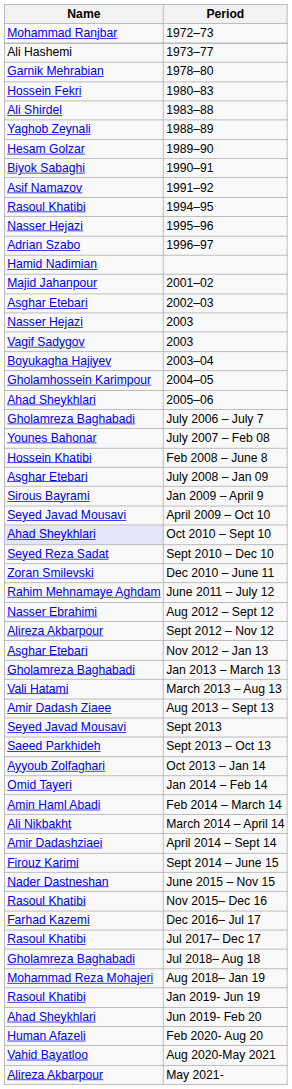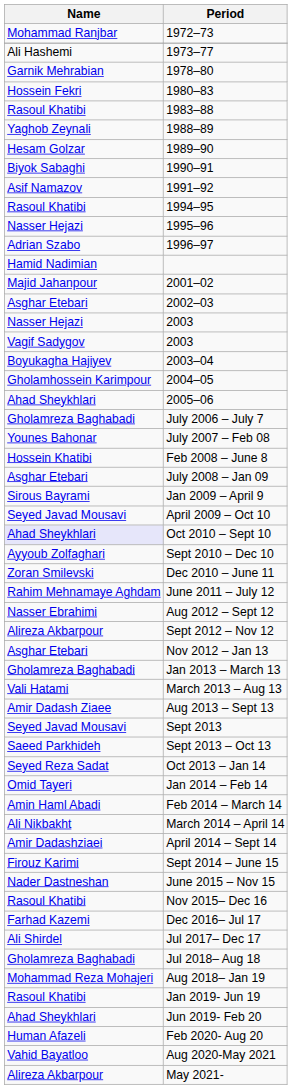(35, 110) Ali Shirdel -> (46, 110) Rasoul Khatibi
(58, 554) Seyed Reza Sadat -> (56, 554) Ayyoub Zolfaghari
(56, 766) Ayyoub Zolfaghari -> (58, 766) Seyed Reza Sadat
(46, 939) Rasoul Khatibi -> (35, 939) Ali Shirdel
